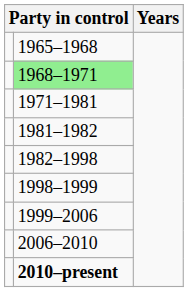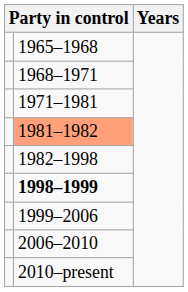(58, 74) lightgreen background -> (58, 74) no background
(58, 131) no background -> (58, 131) lightsalmon background
(58, 187) normal -> (58, 187) bold
(68, 272) bold -> (66, 272) normal
